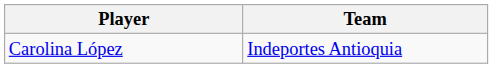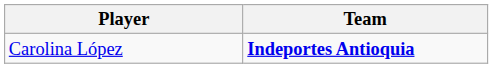(325, 48) normal -> (331, 48) bold
